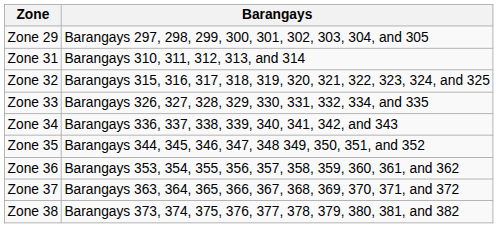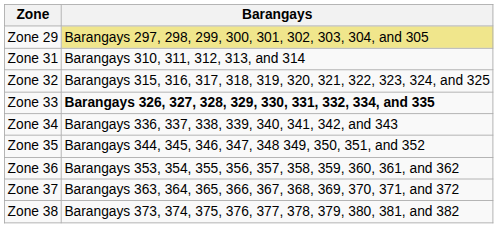(247, 37) no background -> (247, 37) khaki background
(247, 102) normal -> (250, 102) bold
